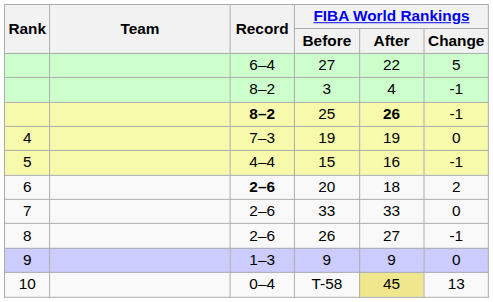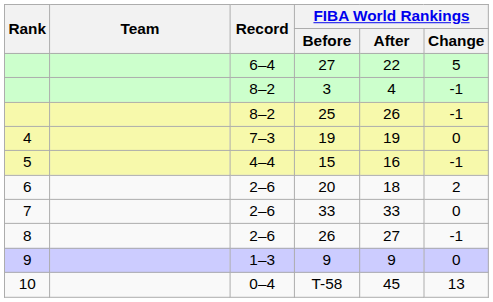(262, 114) bold -> (262, 114) normal
(392, 114) bold -> (392, 114) normal
(262, 187) bold -> (262, 187) normal
(392, 284) khaki background -> (392, 284) no background
